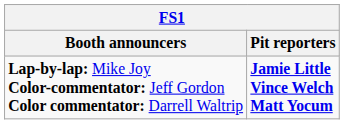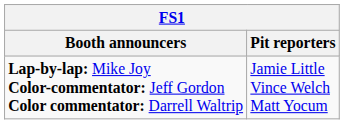(292, 87) bold -> (290, 87) normal
